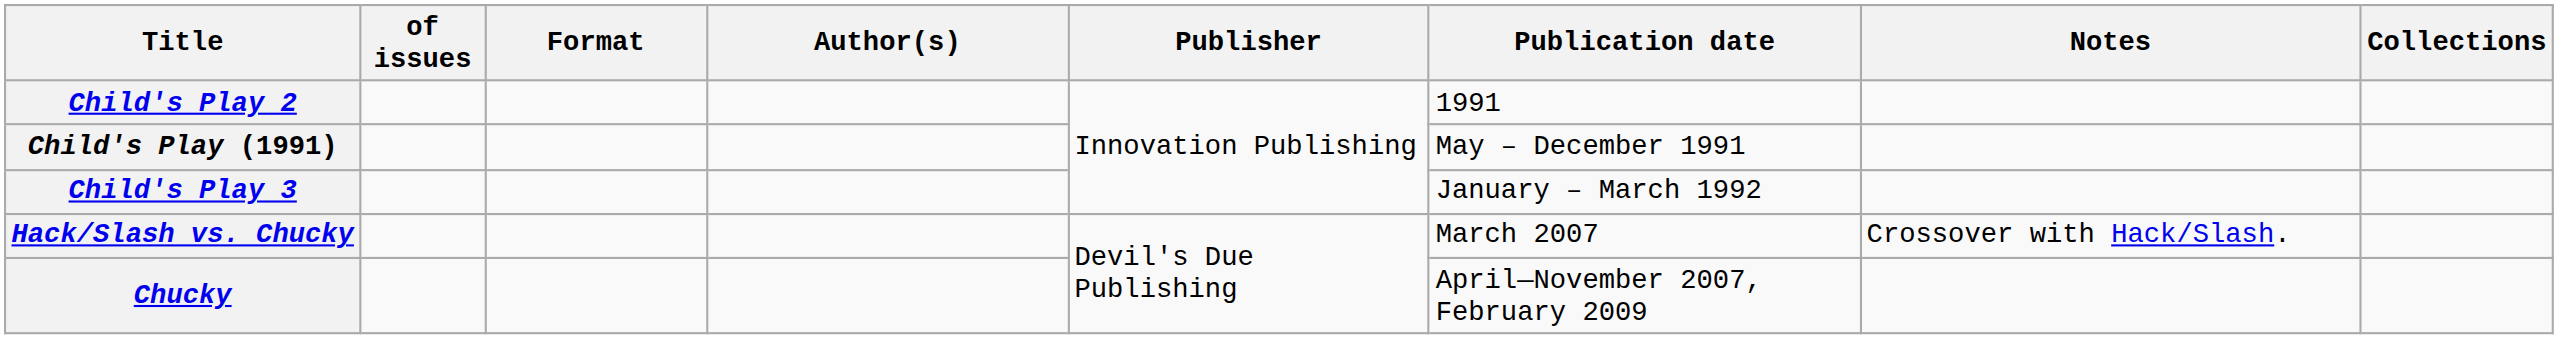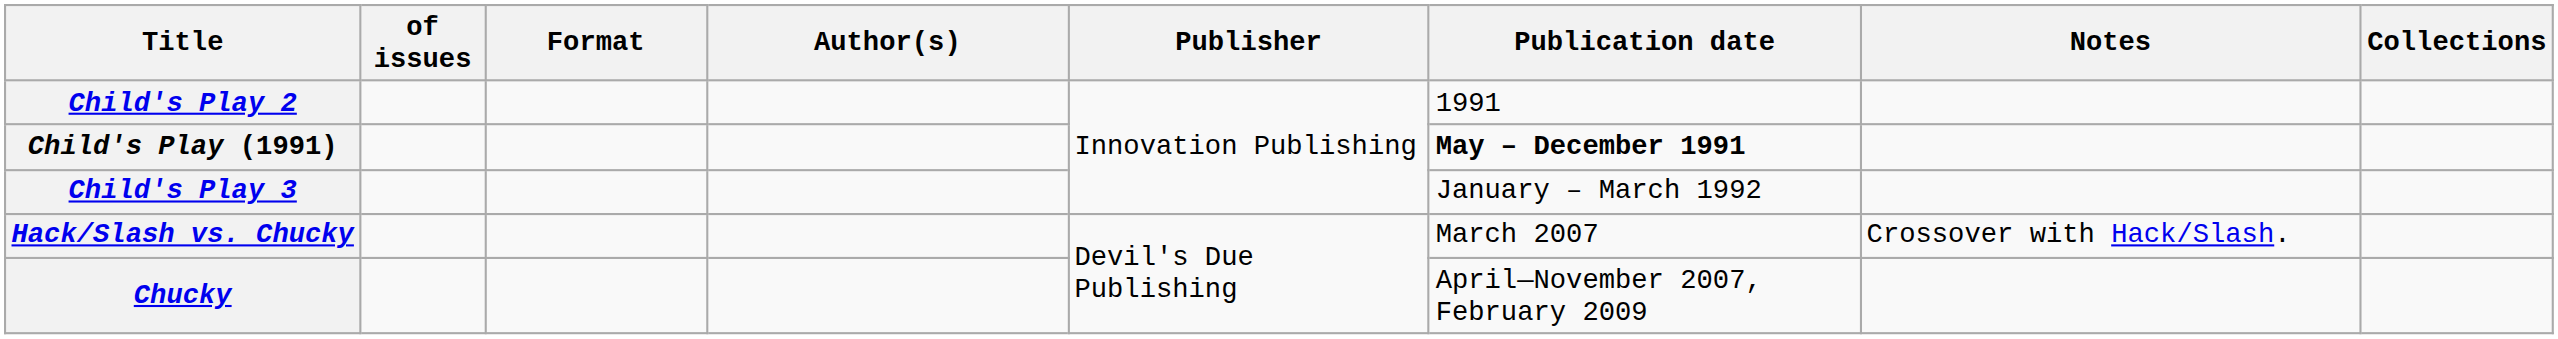(1591, 147) normal -> (1591, 147) bold
